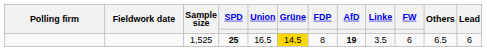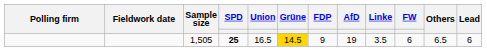(201, 40) 1,525 -> (201, 40) 1,505
(323, 40) 8 -> (323, 40) 9
(351, 40) bold -> (351, 40) normal
